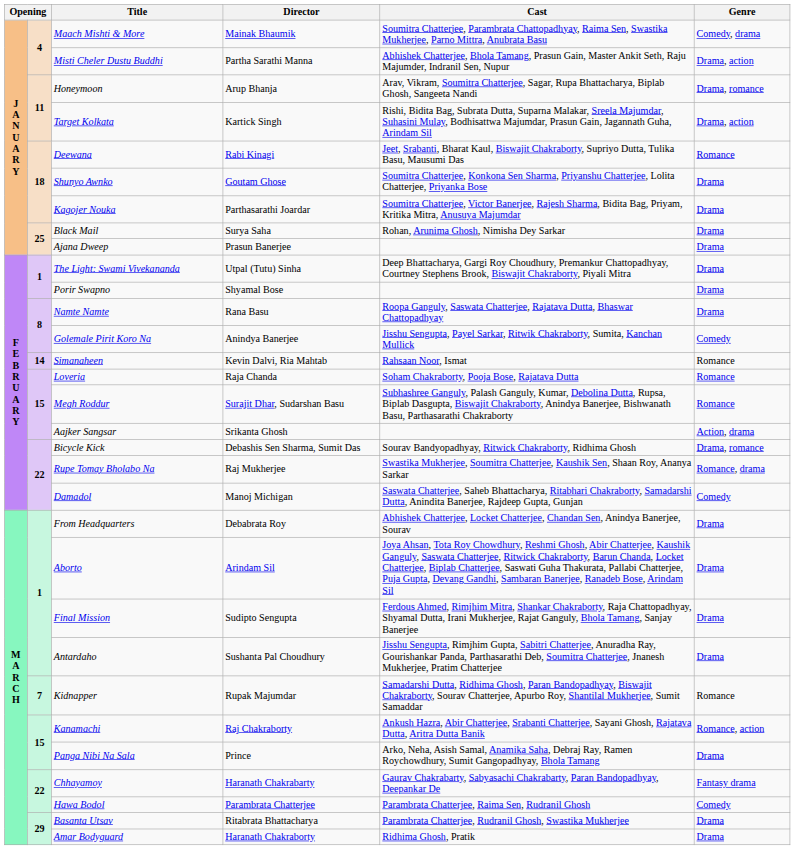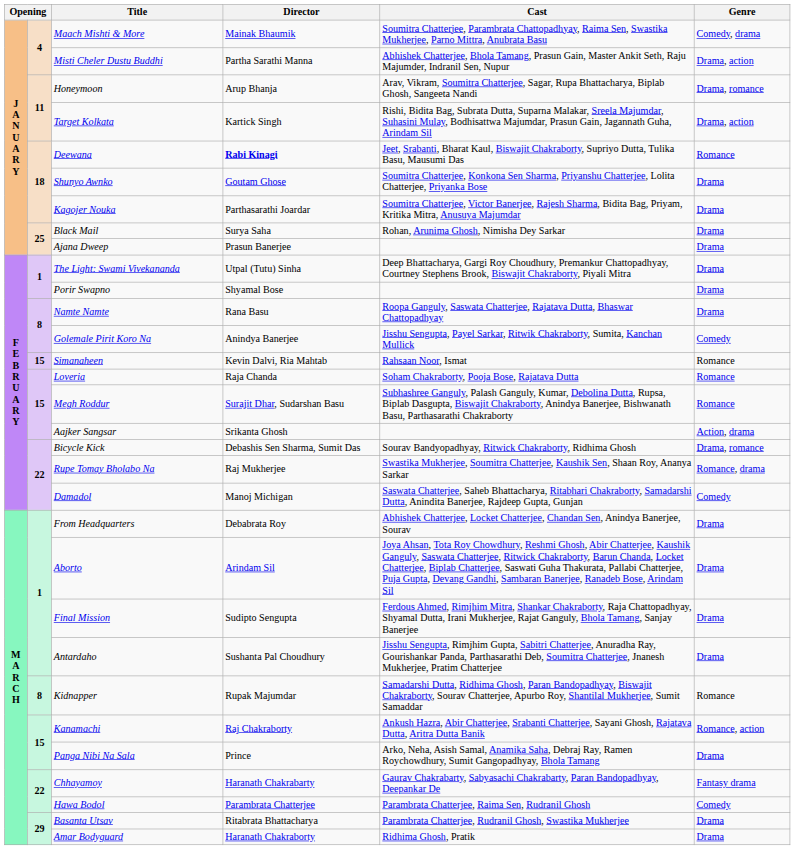(250, 154) normal -> (251, 154) bold
(39, 361) 14 -> (39, 361) 15
(39, 695) 7 -> (39, 695) 8
